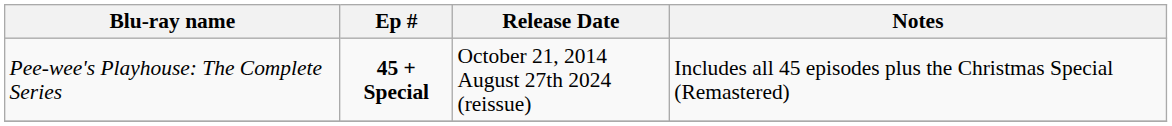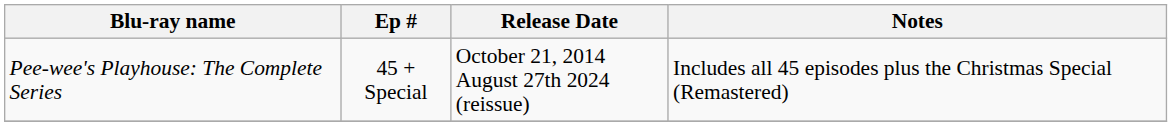(396, 79) bold -> (396, 79) normal
